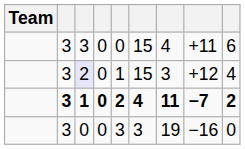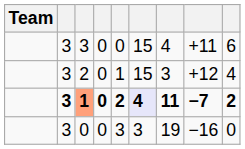(84, 74) lavender background -> (84, 74) no background
(84, 102) no background -> (84, 102) lightsalmon background
(138, 102) no background -> (138, 102) lavender background
